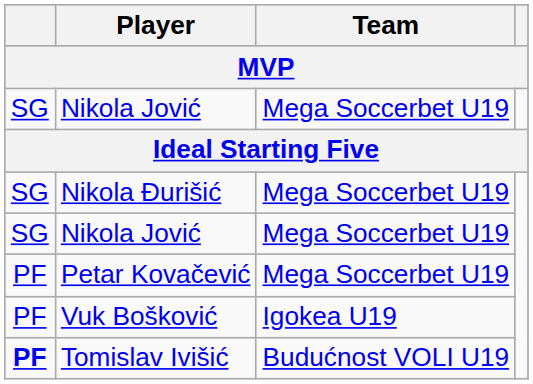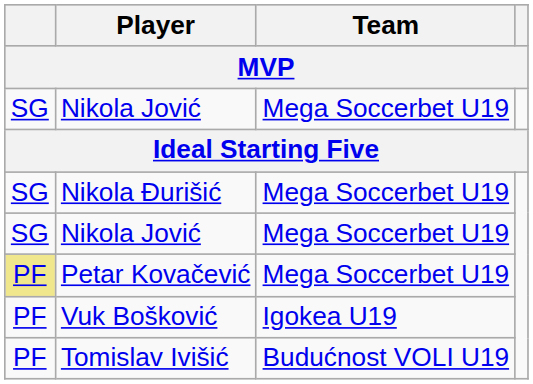(30, 274) no background -> (30, 274) khaki background
(30, 358) bold -> (30, 358) normal
